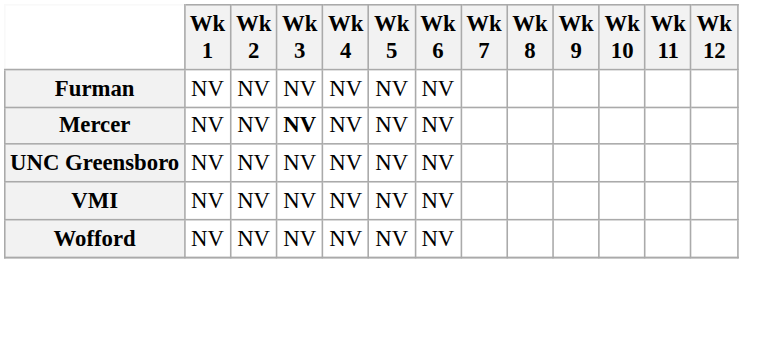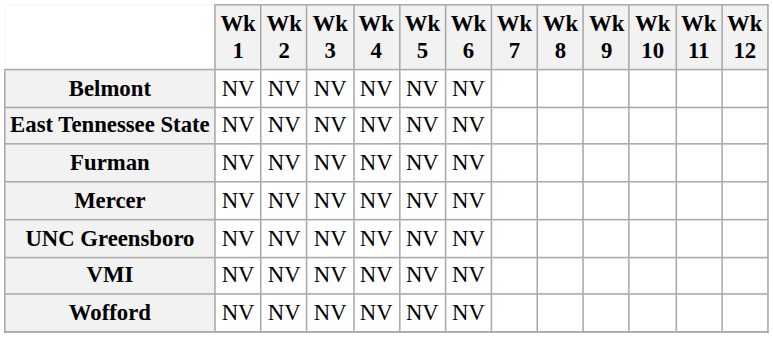+ row: (110, 88)
+ row: (110, 125)
(300, 125) bold -> (330, 200) normal
